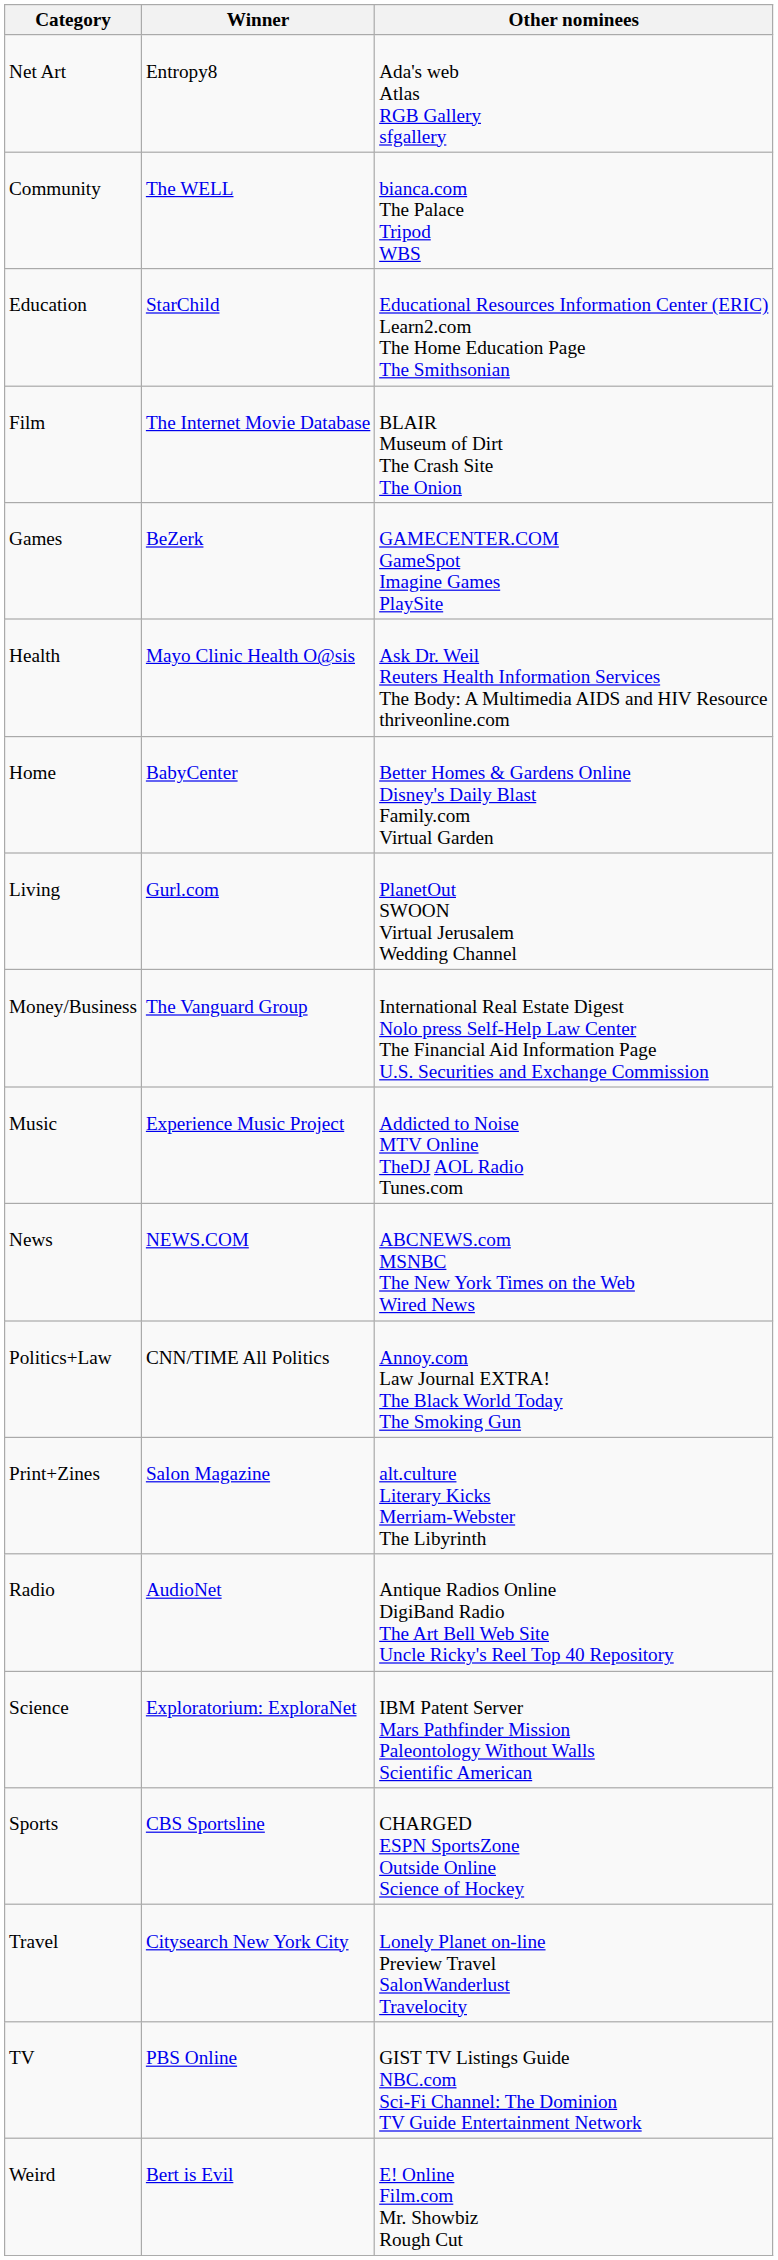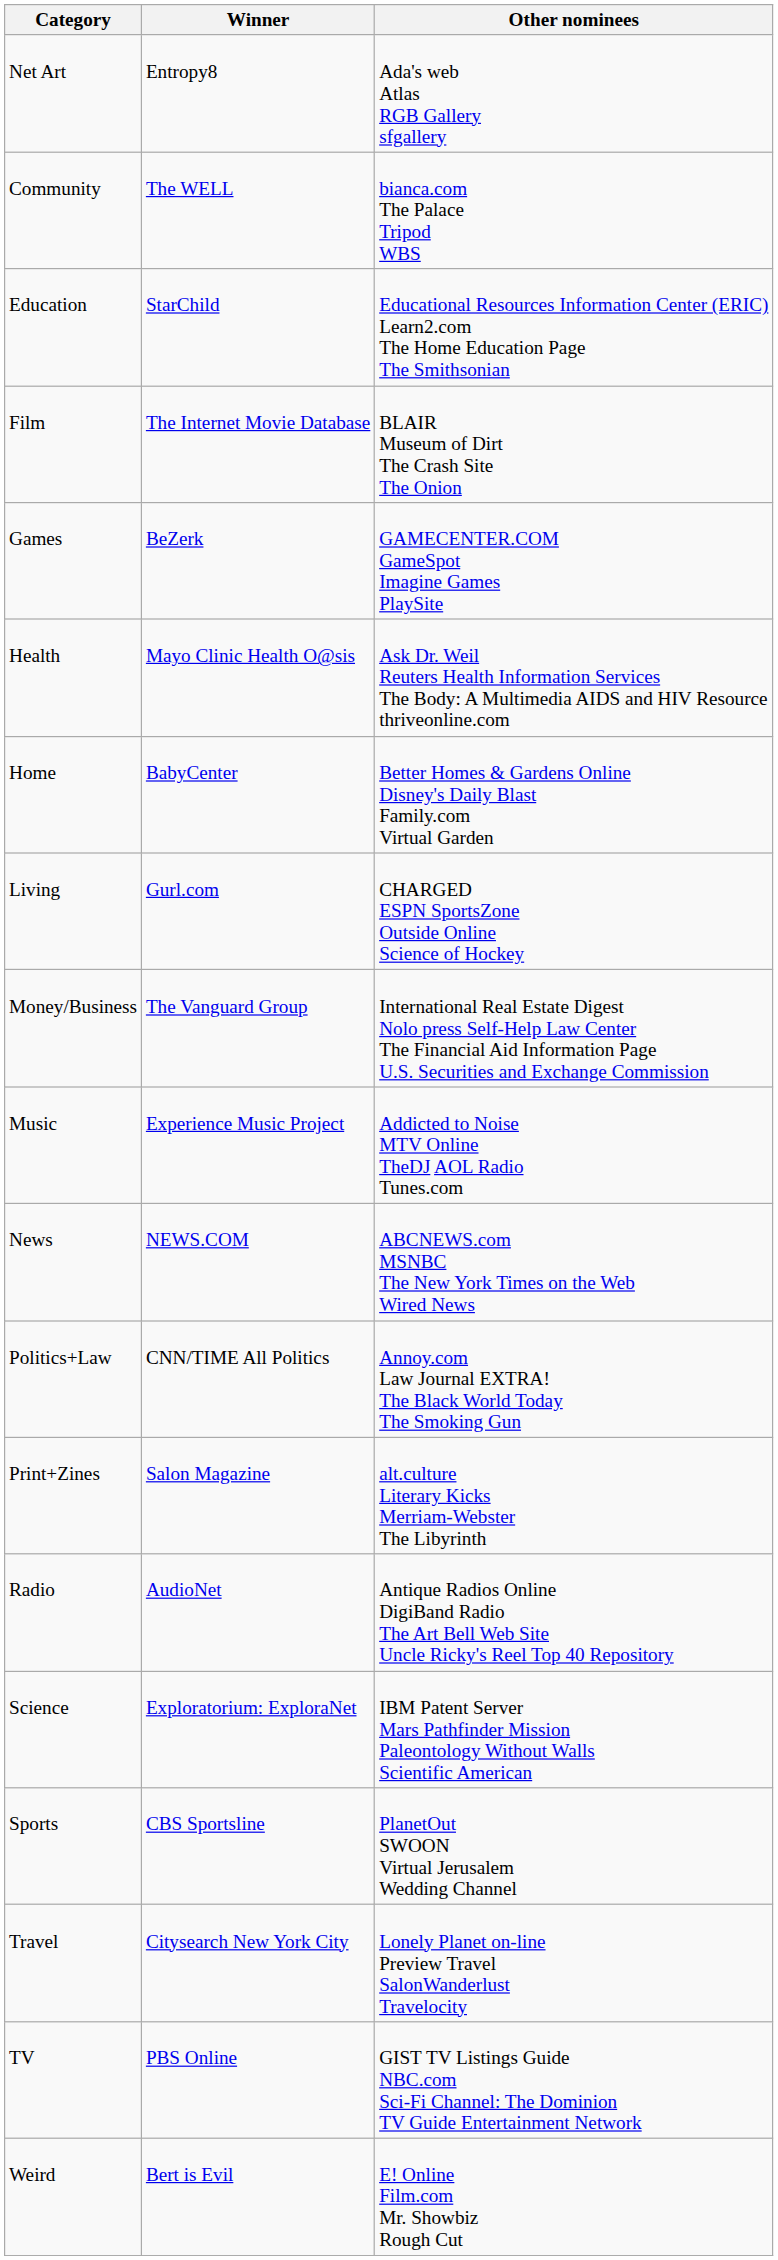(448, 922) PlanetOut SWOON Virtual Jerusalem Wedding Channel -> (452, 922) CHARGED ESPN SportsZone Outside Online Science of Hockey
(452, 1856) CHARGED ESPN SportsZone Outside Online Science of Hockey -> (448, 1856) PlanetOut SWOON Virtual Jerusalem Wedding Channel
